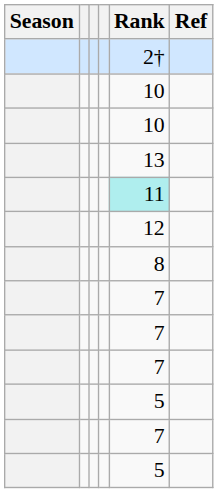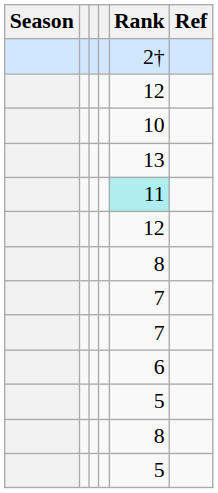(154, 90) 10 -> (154, 90) 12
(159, 366) 7 -> (159, 366) 6
(159, 435) 7 -> (159, 435) 8
